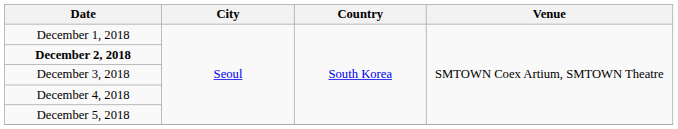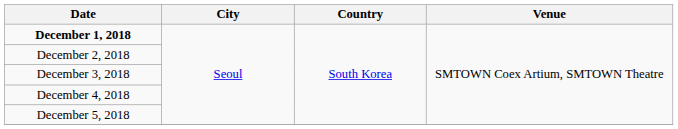(83, 34) normal -> (83, 34) bold
(83, 54) bold -> (83, 54) normal
